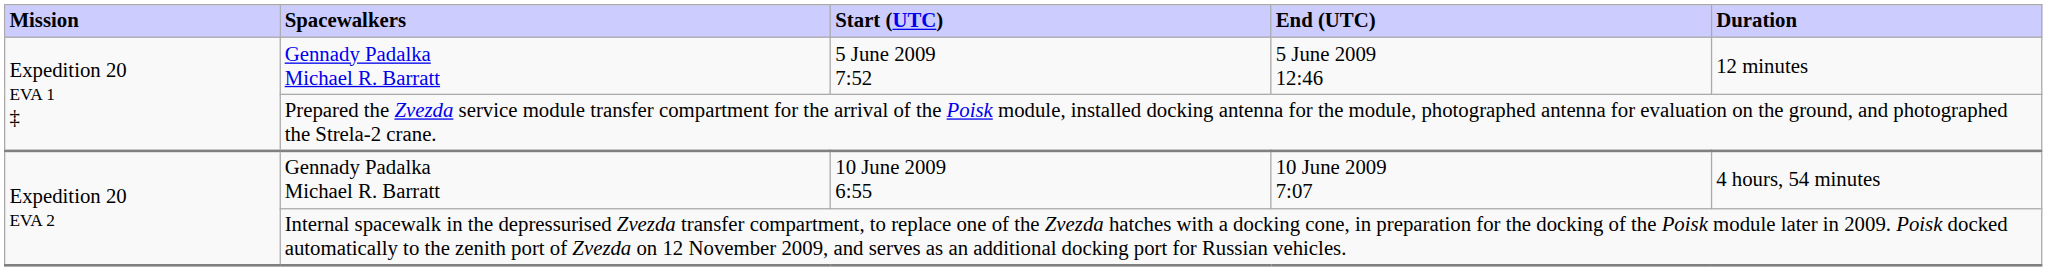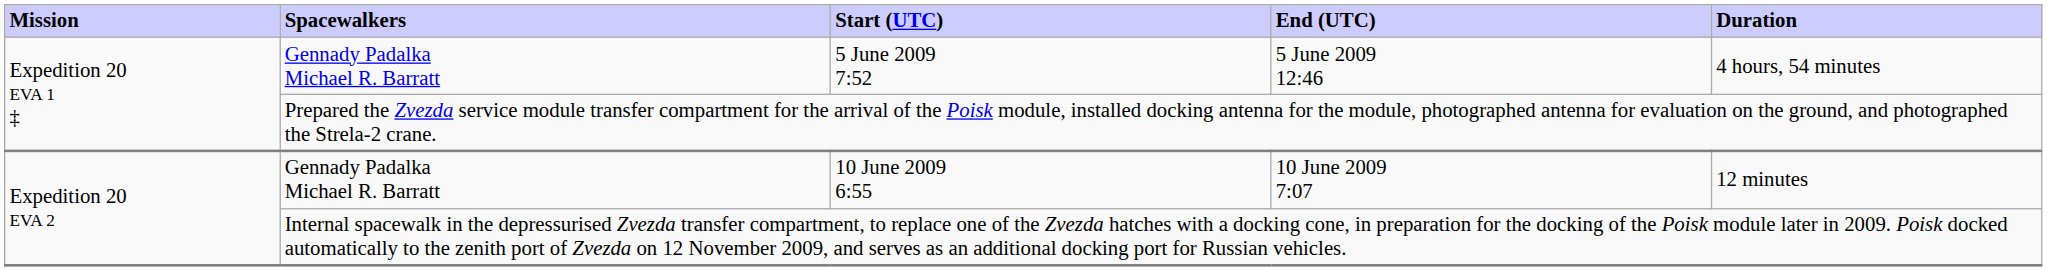(1762, 65) 12 minutes -> (1798, 65) 4 hours, 54 minutes
(1798, 179) 4 hours, 54 minutes -> (1762, 179) 12 minutes
